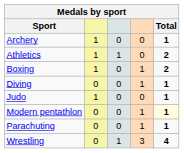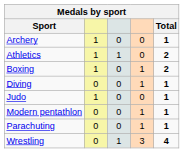(166, 112) lightyellow background -> (166, 112) no background
